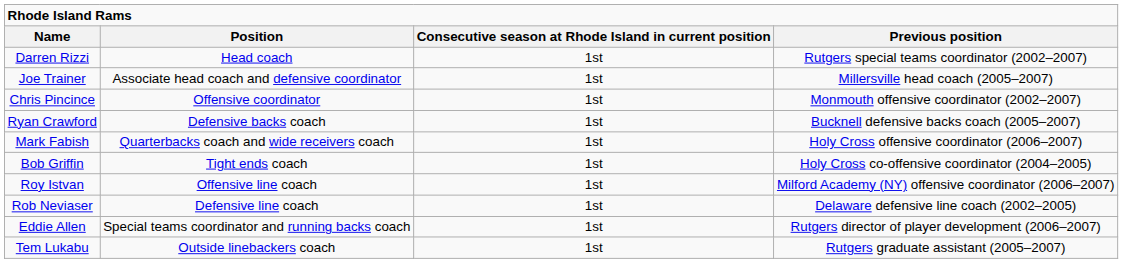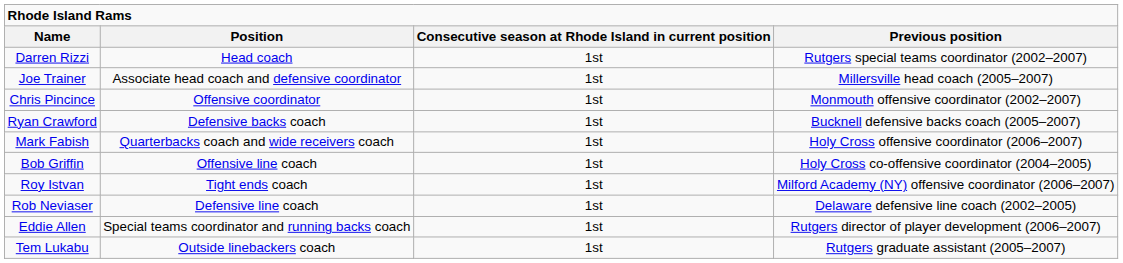(257, 164) Tight ends coach -> (257, 164) Offensive line coach
(257, 185) Offensive line coach -> (257, 185) Tight ends coach
